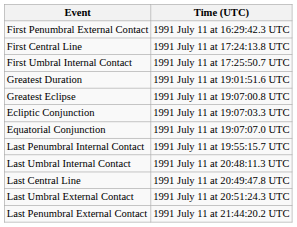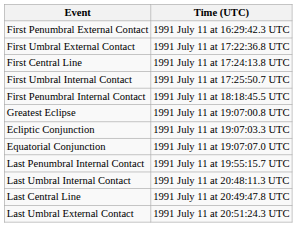+ row: (71, 46)
+ row: (76, 96)
- row: (44, 79)
- row: (77, 213)
